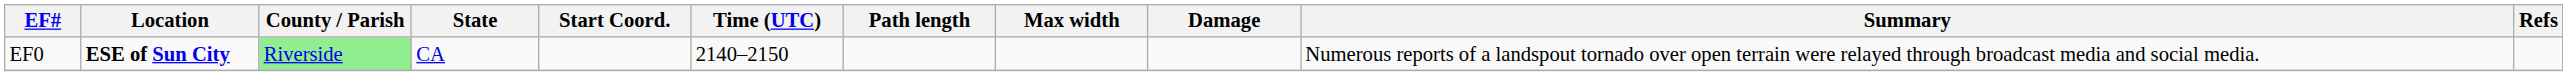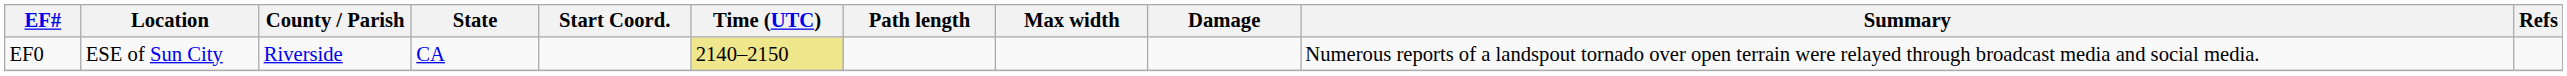(158, 53) bold -> (154, 53) normal
(303, 53) lightgreen background -> (303, 53) no background
(742, 53) no background -> (742, 53) khaki background
